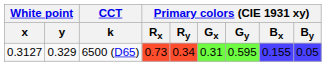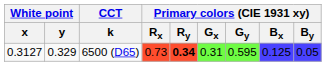(184, 52) normal -> (184, 52) bold
(276, 52) 0.155 -> (276, 52) 0.125
